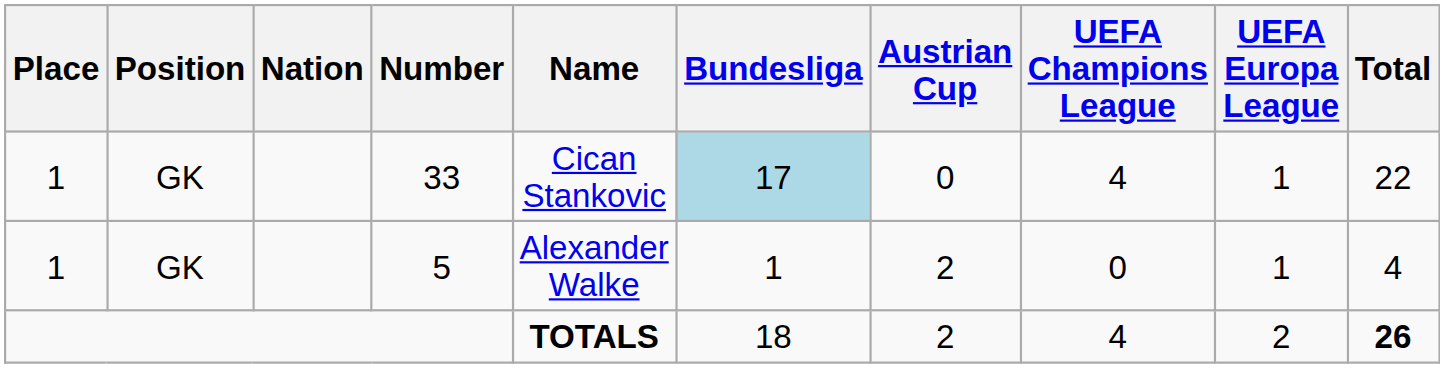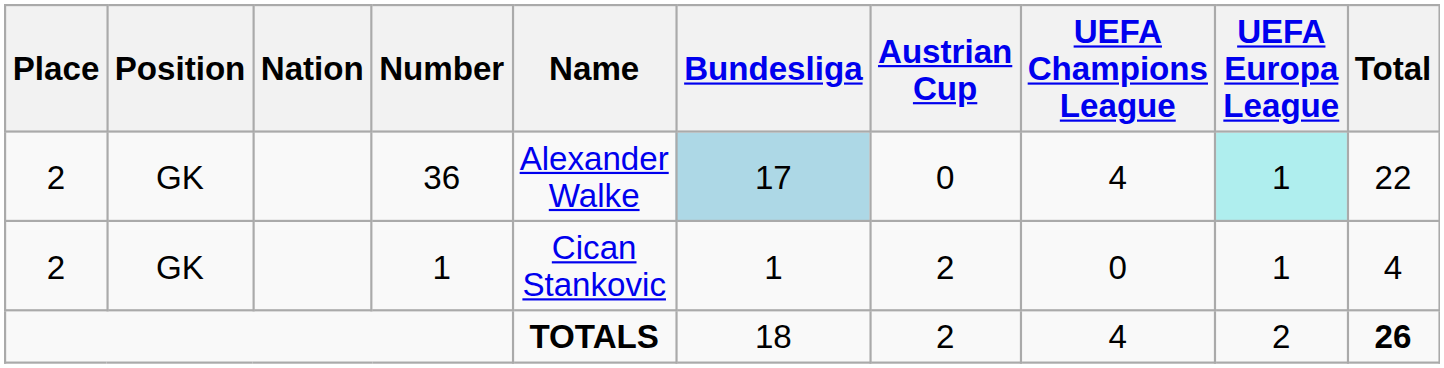(56, 177) 1 -> (56, 177) 2
(442, 177) 33 -> (442, 177) 36
(594, 177) Cican Stankovic -> (594, 177) Alexander Walke
(1281, 177) no background -> (1281, 177) paleturquoise background
(56, 266) 1 -> (56, 266) 2
(442, 266) 5 -> (442, 266) 1
(594, 266) Alexander Walke -> (594, 266) Cican Stankovic
